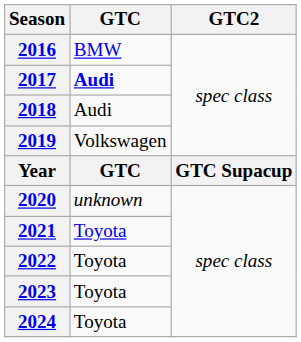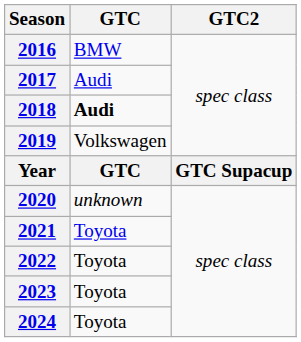(94, 79) bold -> (93, 79) normal
(93, 110) normal -> (94, 110) bold
